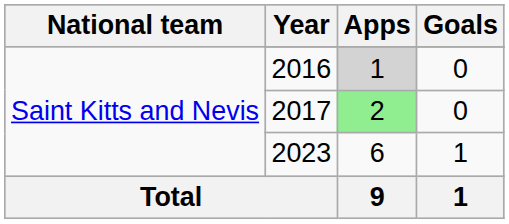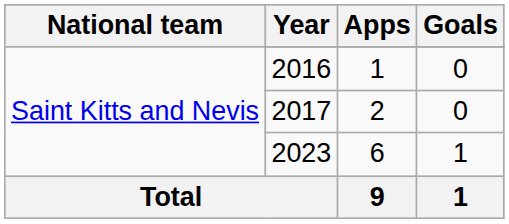(377, 68) lightgrey background -> (377, 68) no background
(377, 111) lightgreen background -> (377, 111) no background
